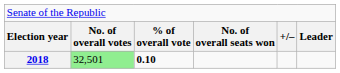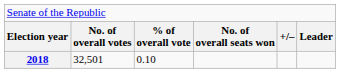(88, 59) lightgreen background -> (88, 59) no background
(146, 59) bold -> (146, 59) normal
